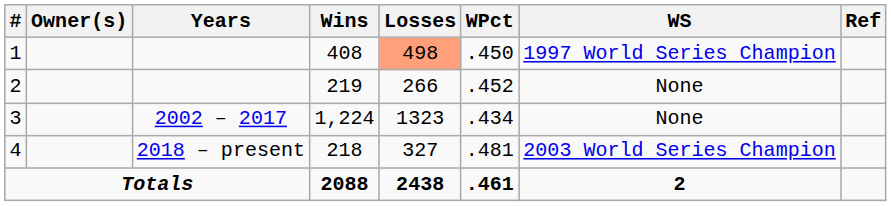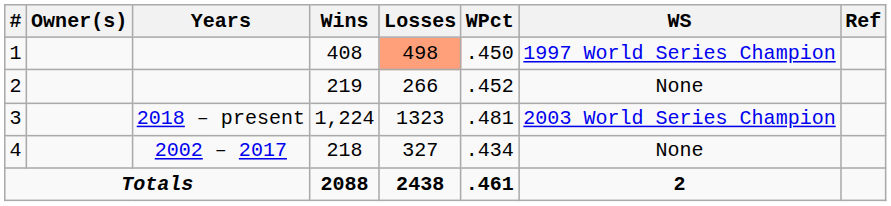(221, 119) 2002 – 2017 -> (221, 119) 2018 – present
(490, 119) .434 -> (490, 119) .481
(680, 119) None -> (680, 119) 2003 World Series Champion
(221, 152) 2018 – present -> (221, 152) 2002 – 2017
(490, 152) .481 -> (490, 152) .434
(680, 152) 2003 World Series Champion -> (680, 152) None
